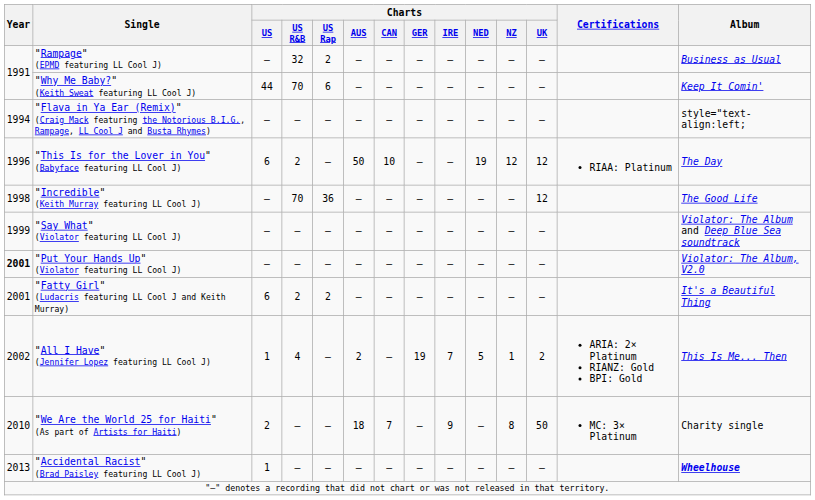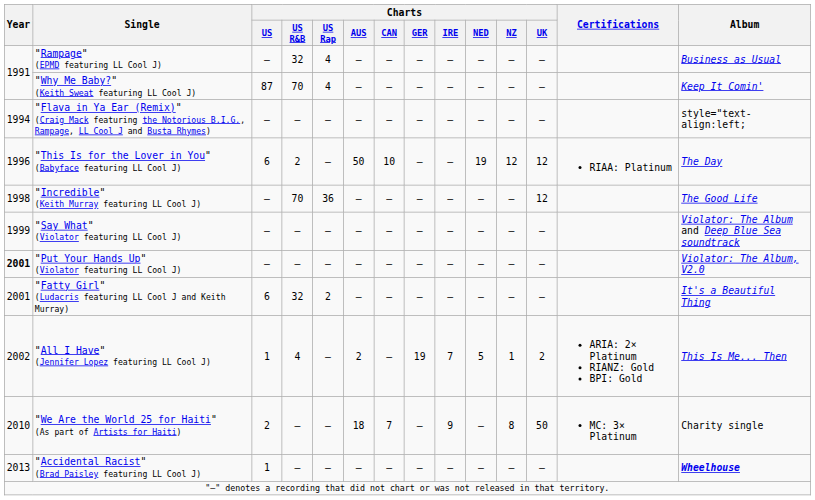(328, 59) 2 -> (328, 59) 4
(267, 86) 44 -> (267, 86) 87
(328, 86) 6 -> (328, 86) 4
(297, 297) 2 -> (297, 297) 32
